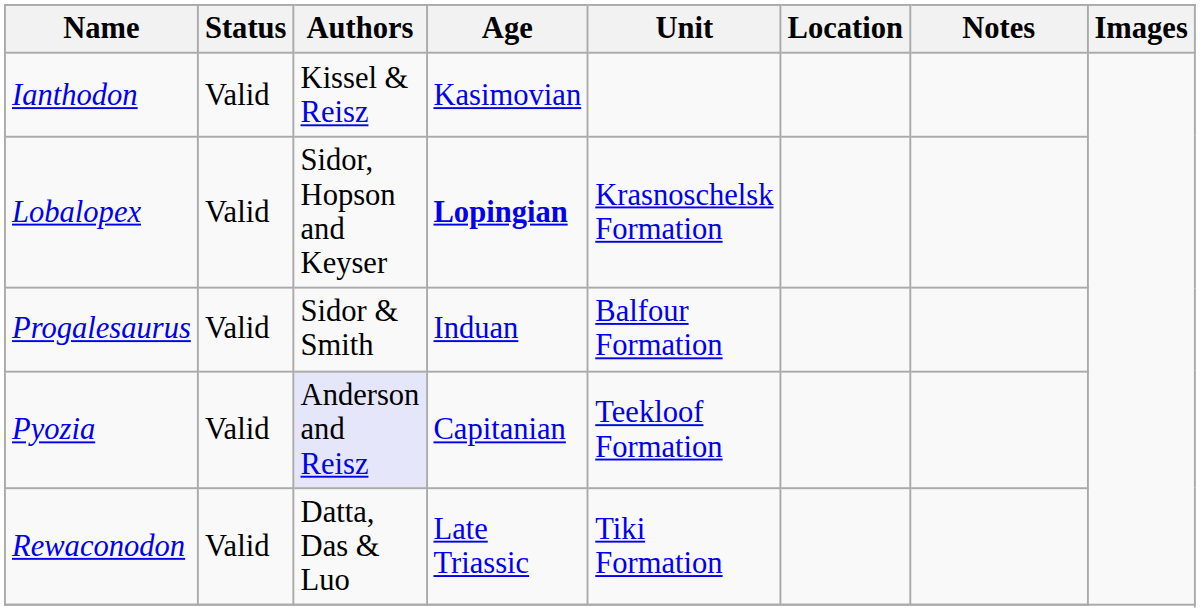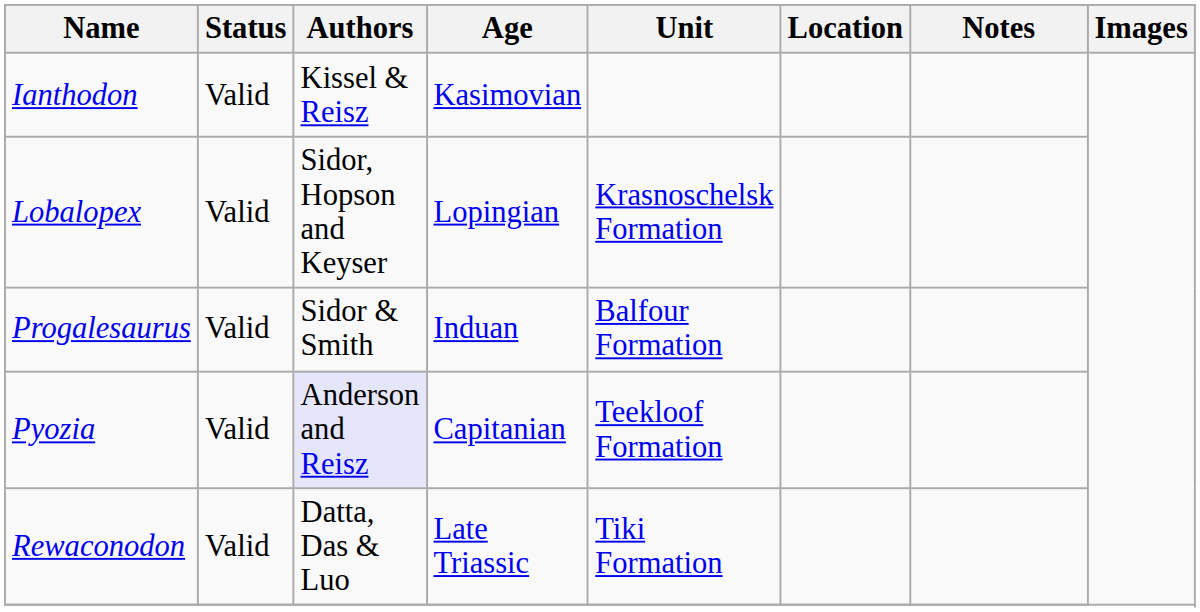(501, 211) bold -> (496, 211) normal
